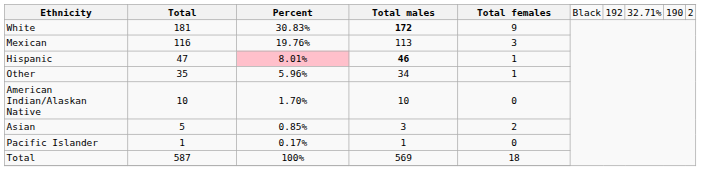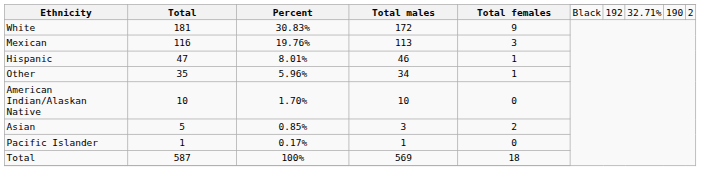(403, 28) bold -> (403, 28) normal
(293, 58) pink background -> (293, 58) no background
(403, 58) bold -> (403, 58) normal
